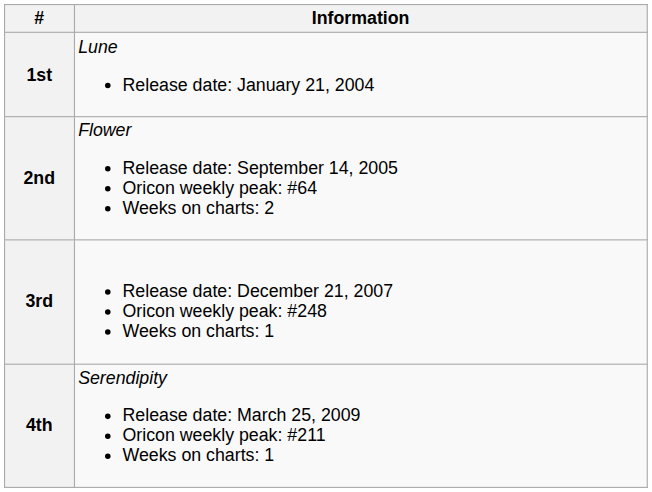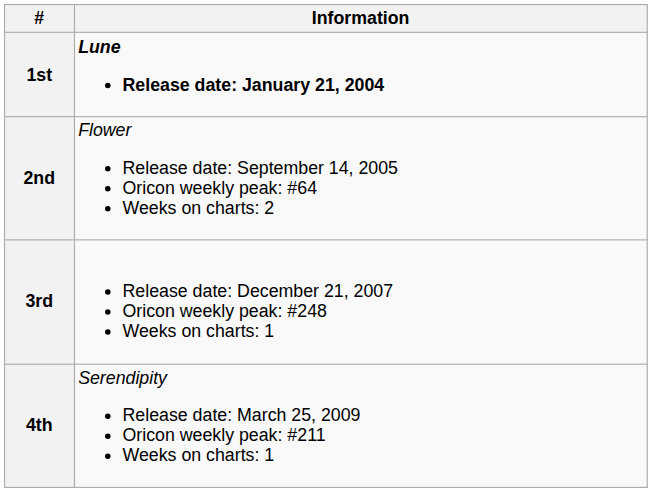(361, 66) normal -> (361, 66) bold
